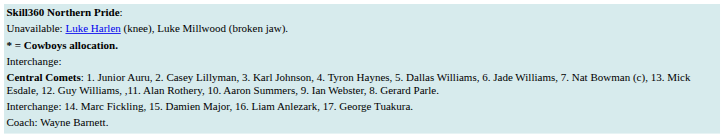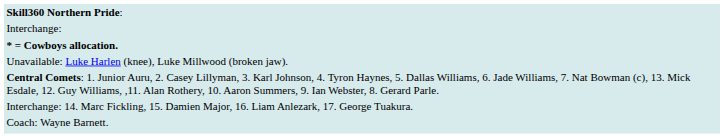(147, 29) Unavailable: Luke Harlen (knee), Luke Millwood (broken jaw). -> (34, 29) Interchange:
(34, 61) Interchange: -> (147, 61) Unavailable: Luke Harlen (knee), Luke Millwood (broken jaw).
